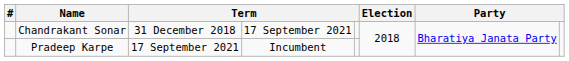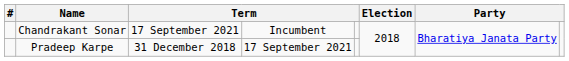(185, 30) 31 December 2018 -> (185, 30) 17 September 2021
(298, 30) 17 September 2021 -> (298, 30) Incumbent
(185, 47) 17 September 2021 -> (185, 47) 31 December 2018
(298, 47) Incumbent -> (298, 47) 17 September 2021
